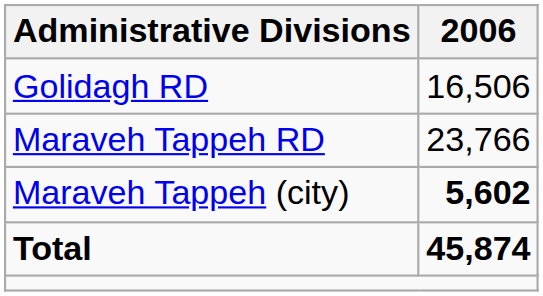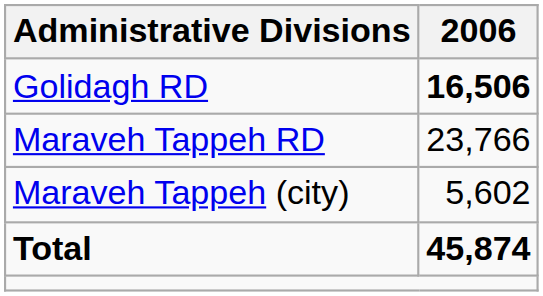(478, 85) normal -> (478, 85) bold
(488, 193) bold -> (488, 193) normal
